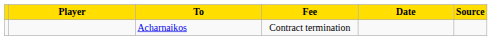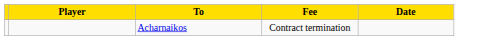- column: (470, 12)
